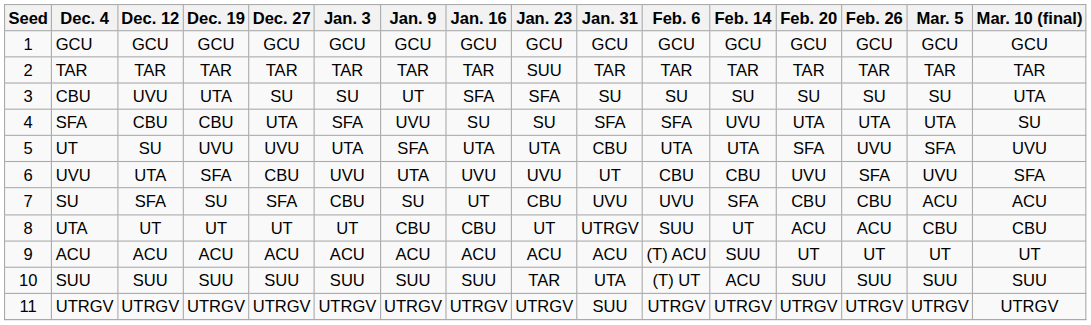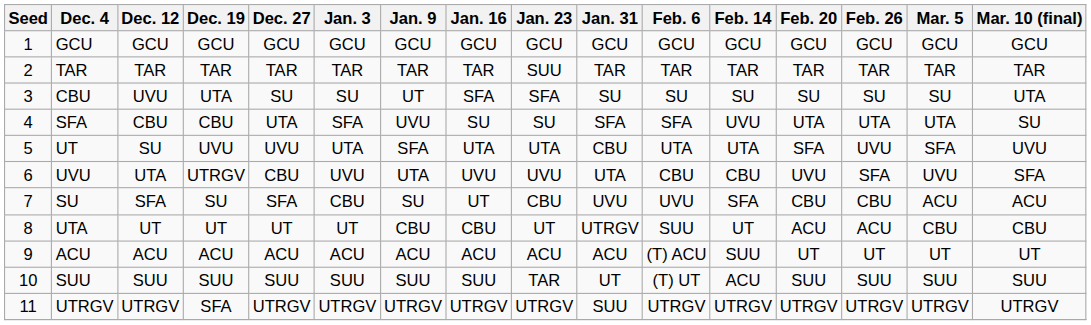(216, 175) SFA -> (216, 175) UTRGV
(610, 175) UT -> (610, 175) UTA
(610, 280) UTA -> (610, 280) UT
(216, 306) UTRGV -> (216, 306) SFA
